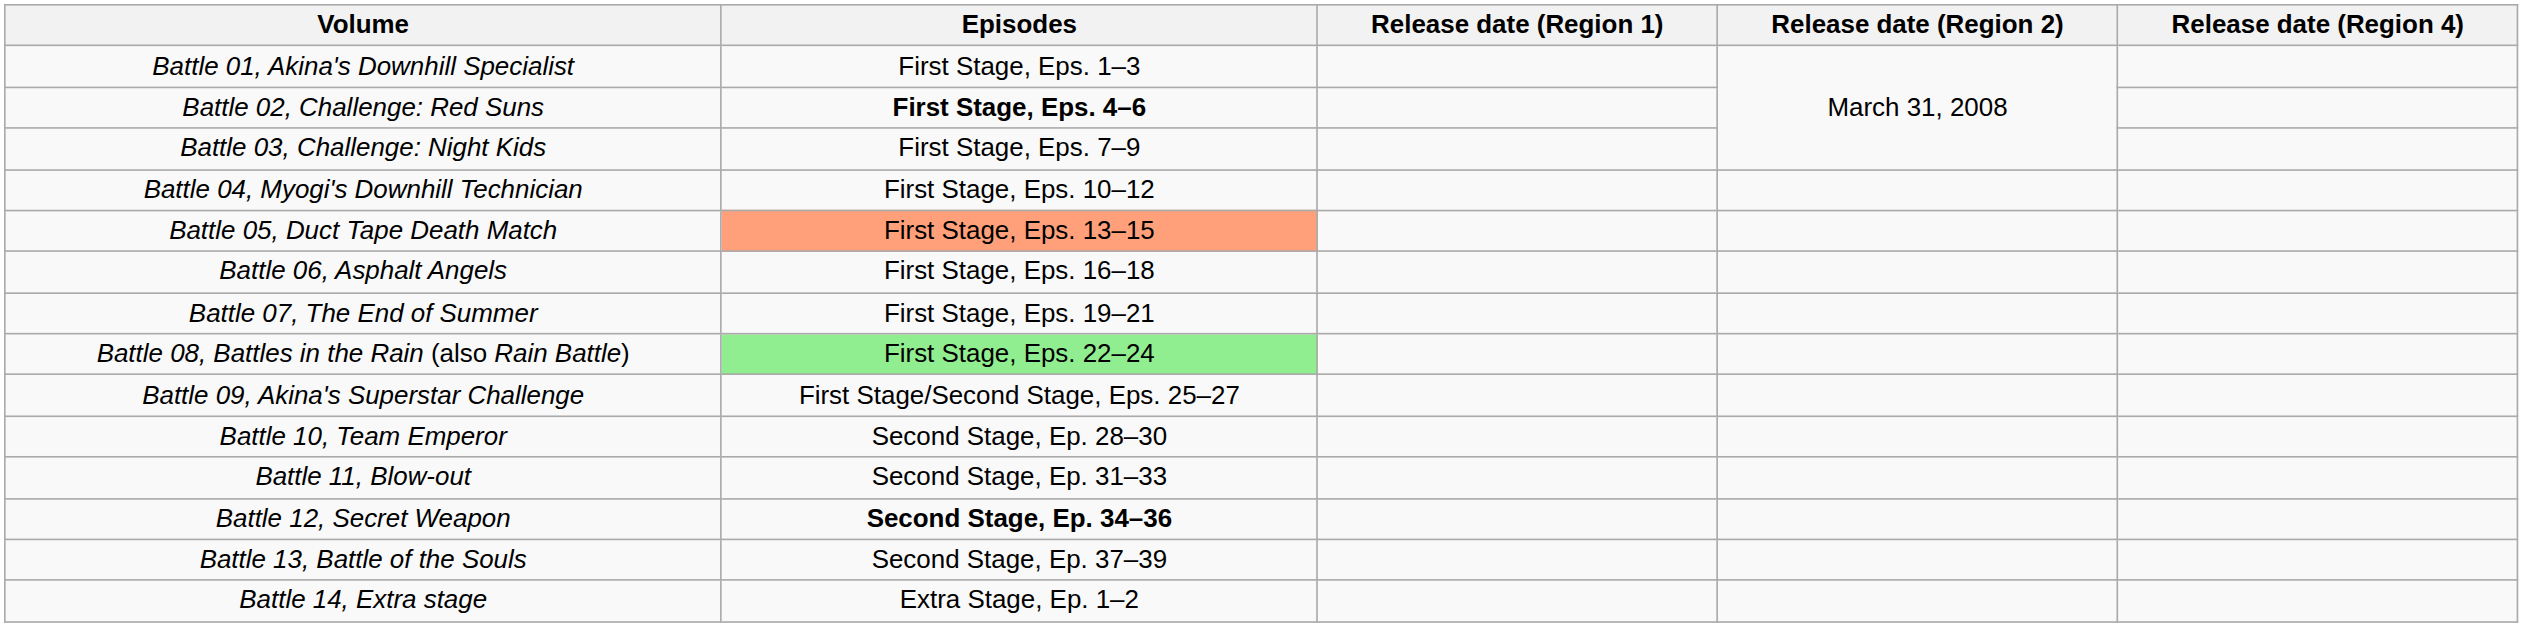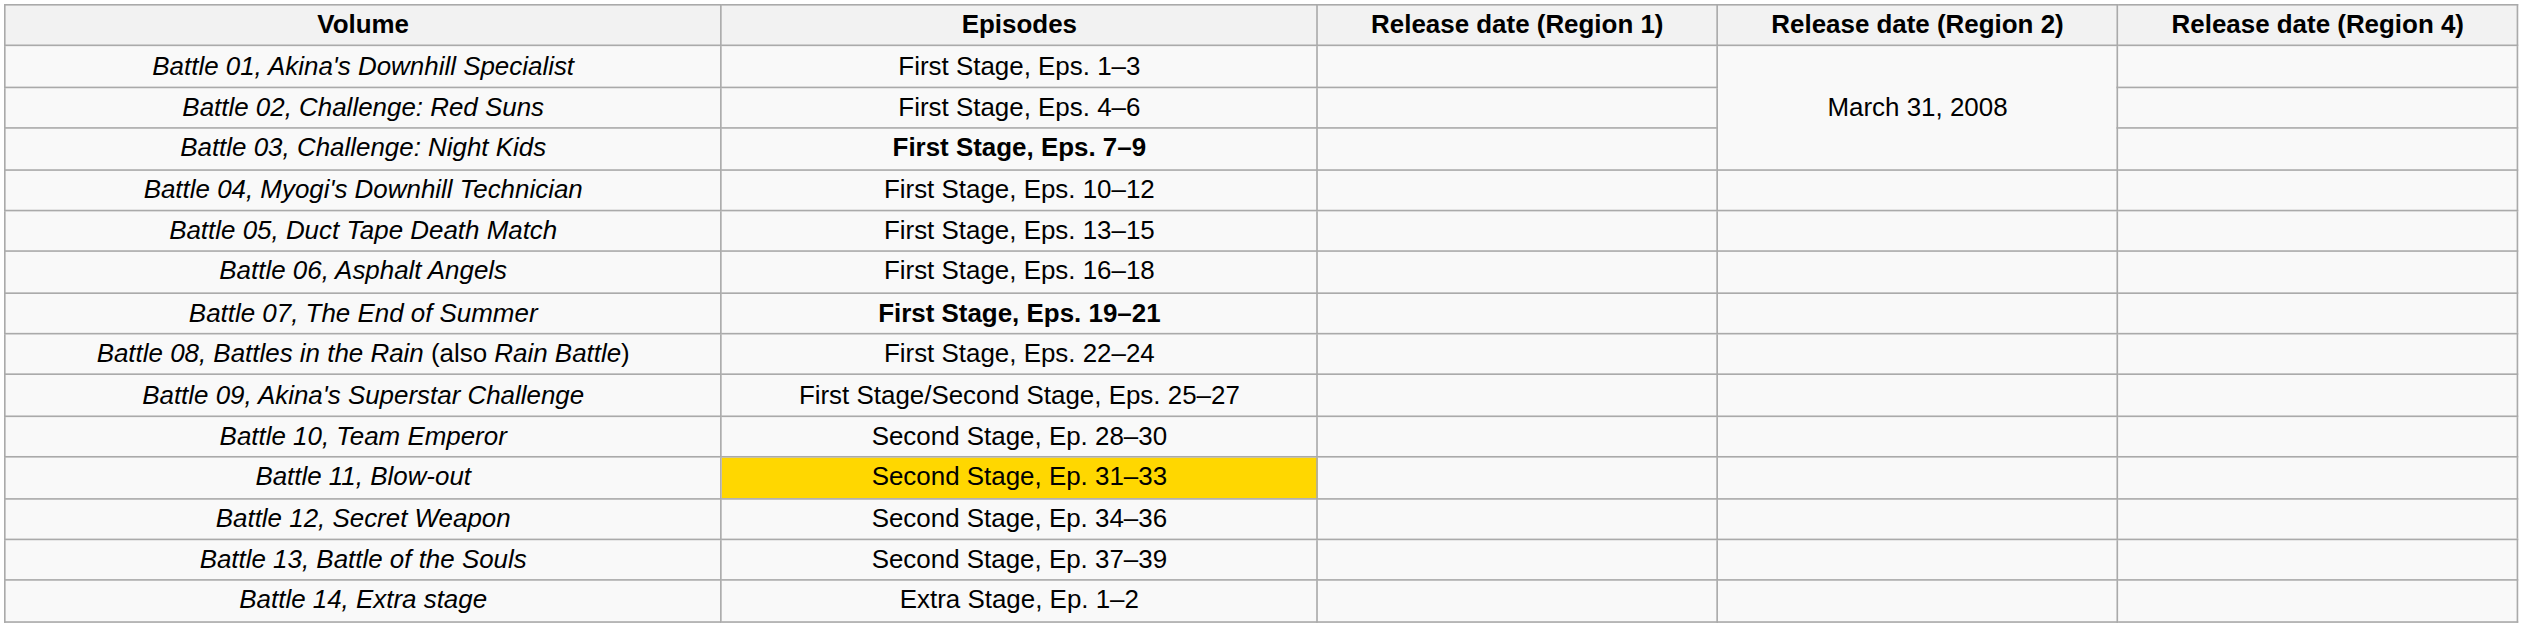(1019, 107) bold -> (1019, 107) normal
(1019, 148) normal -> (1019, 148) bold
(1019, 230) lightsalmon background -> (1019, 230) no background
(1019, 312) normal -> (1019, 312) bold
(1019, 353) lightgreen background -> (1019, 353) no background
(1019, 477) no background -> (1019, 477) gold background
(1019, 518) bold -> (1019, 518) normal
